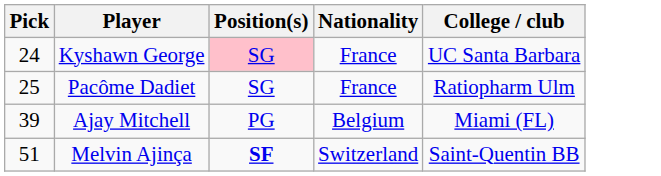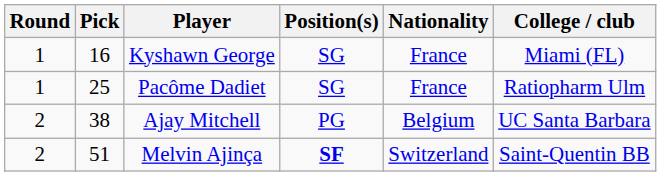+ column: (40, 21)
(29, 54) 24 -> (100, 54) 16
(261, 54) pink background -> (332, 54) no background
(504, 54) UC Santa Barbara -> (574, 54) Miami (FL)
(29, 120) 39 -> (100, 120) 38
(504, 120) Miami (FL) -> (574, 120) UC Santa Barbara
